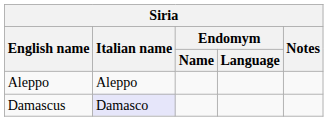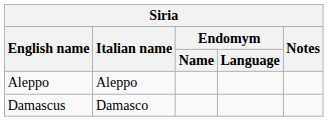(122, 104) lavender background -> (122, 104) no background
